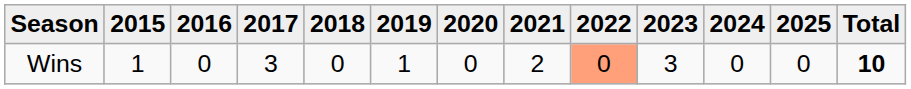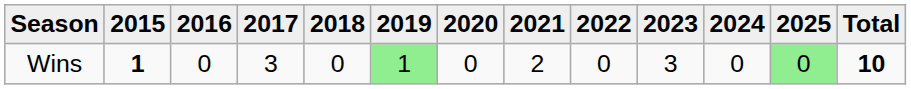(138, 63) normal -> (138, 63) bold
(404, 63) no background -> (404, 63) lightgreen background
(604, 63) lightsalmon background -> (604, 63) no background
(804, 63) no background -> (804, 63) lightgreen background
